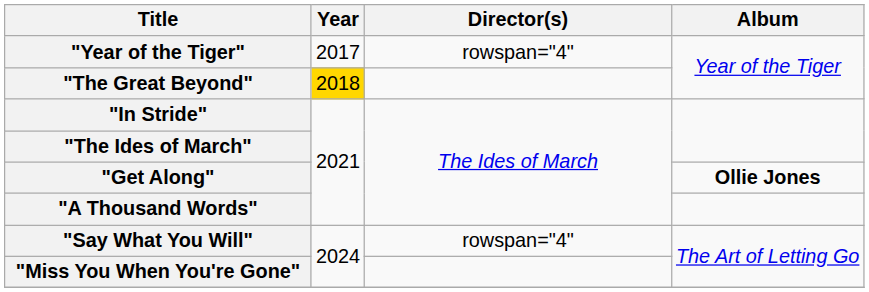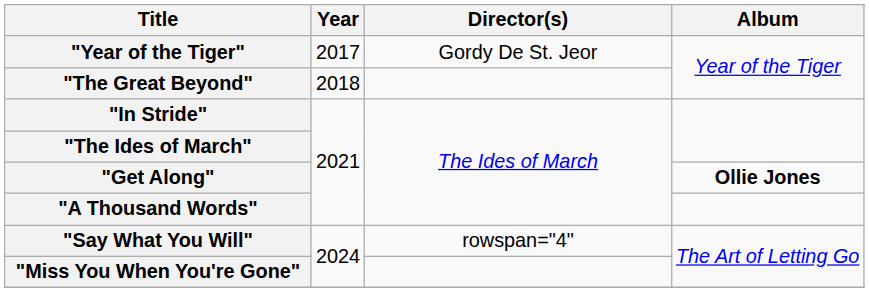(518, 51) rowspan="4" -> (518, 51) Gordy De St. Jeor
(338, 83) gold background -> (338, 83) no background
